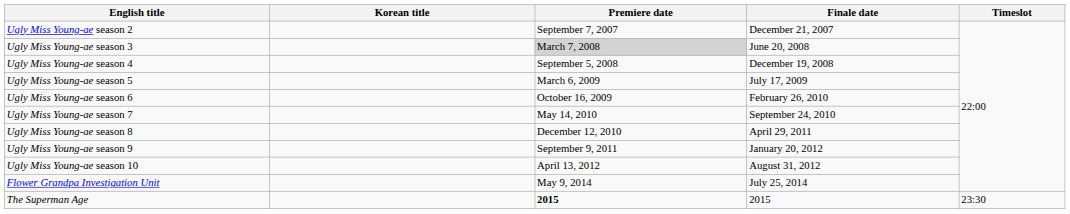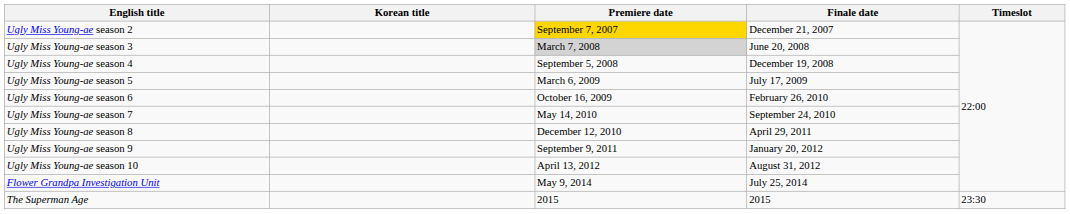(577, 30) no background -> (577, 30) gold background
(548, 200) bold -> (548, 200) normal
